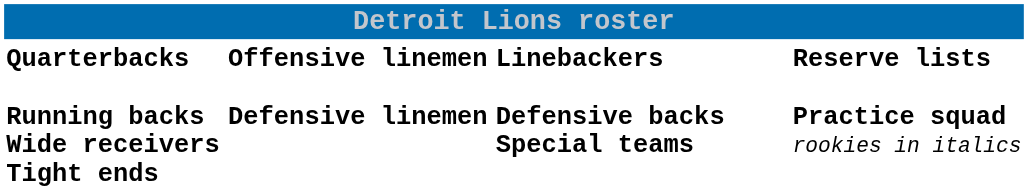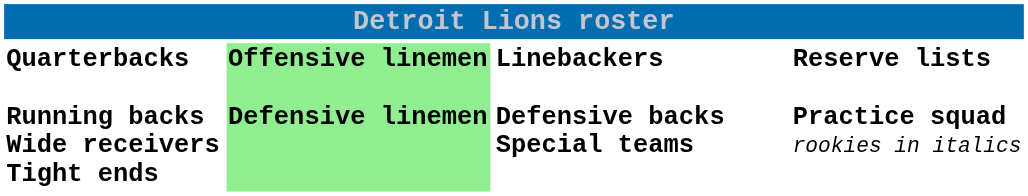(358, 89) no background -> (358, 89) lightgreen background
